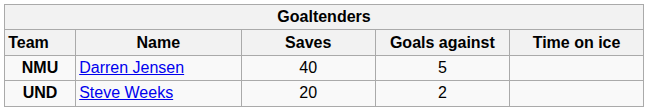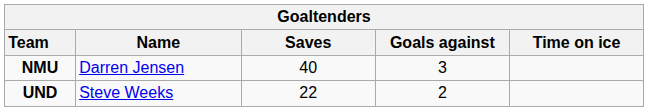(442, 67) 5 -> (442, 67) 3
(308, 93) 20 -> (308, 93) 22
